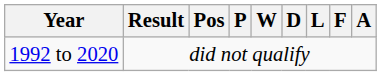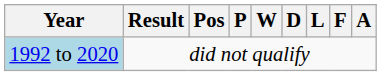(64, 53) no background -> (64, 53) lightblue background
